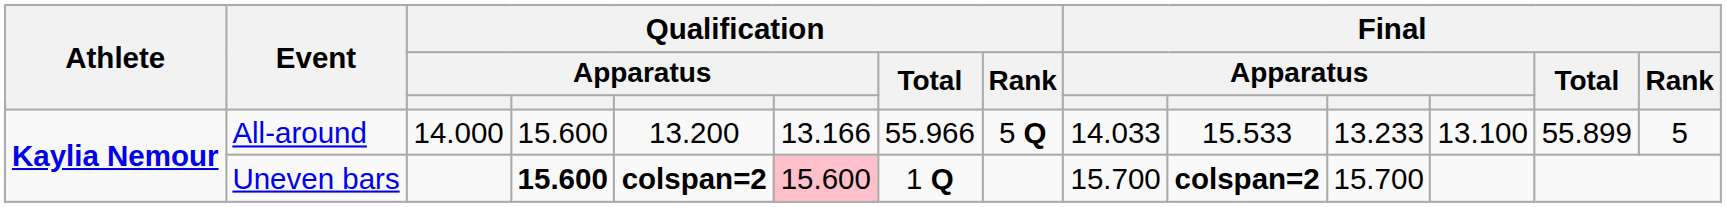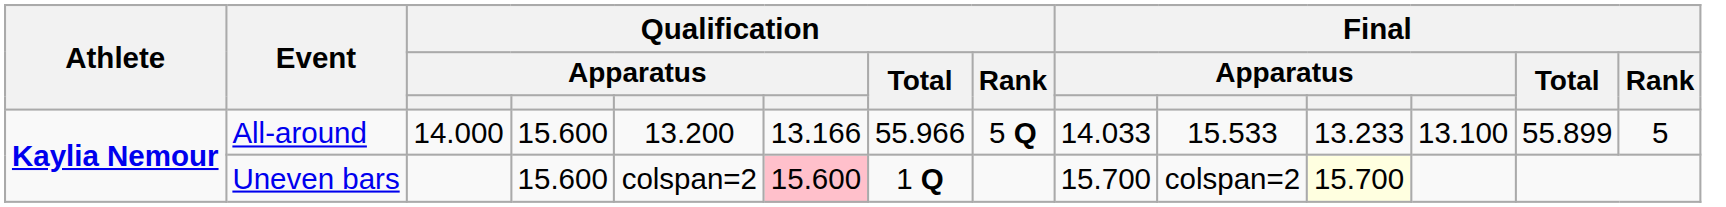(563, 179) bold -> (563, 179) normal
(694, 179) bold -> (689, 179) normal
(1247, 179) bold -> (1232, 179) normal
(1379, 179) no background -> (1359, 179) lightyellow background
